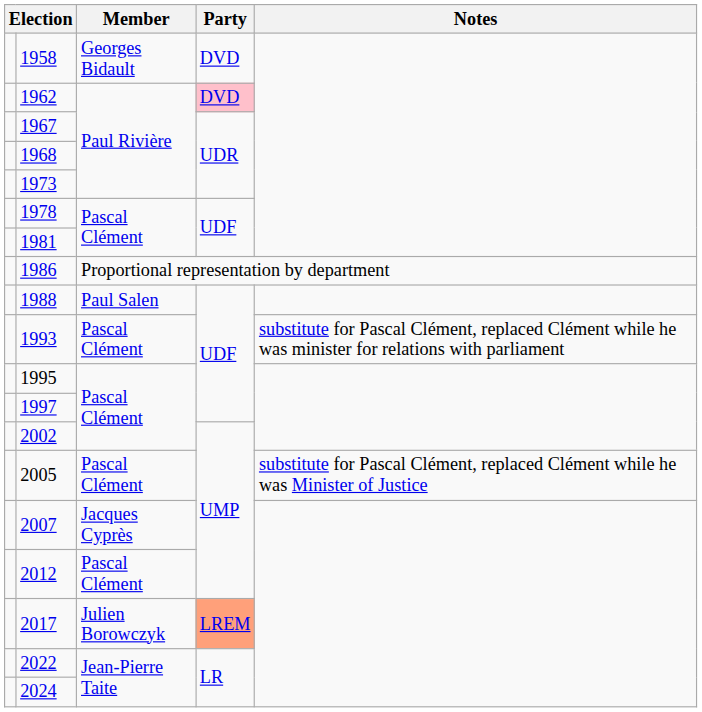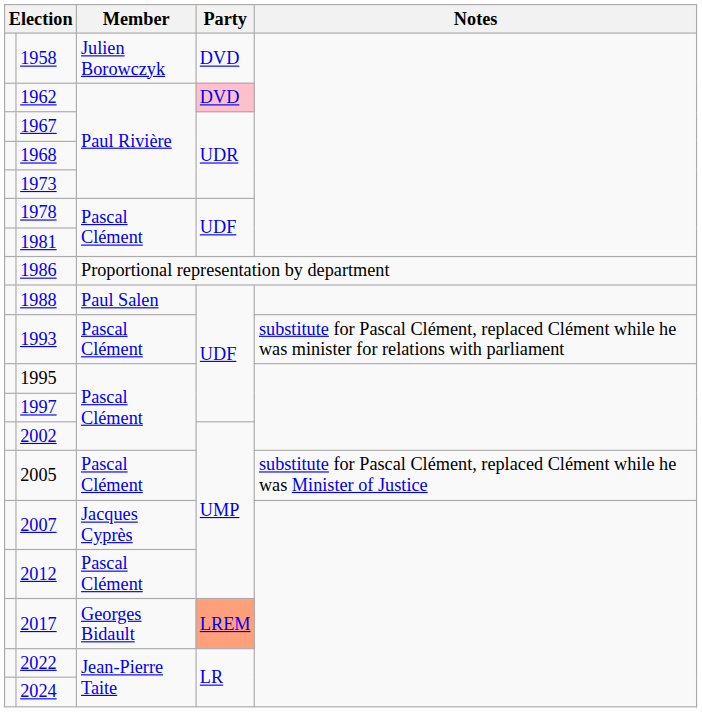(111, 58) Georges Bidault -> (123, 58) Julien Borowczyk
(123, 623) Julien Borowczyk -> (111, 623) Georges Bidault
